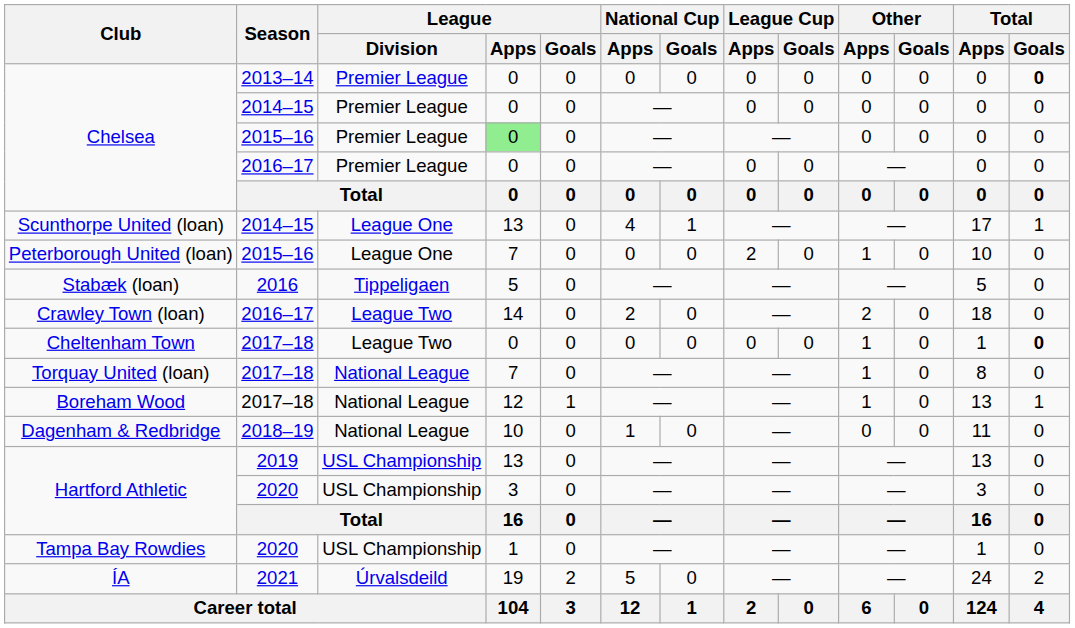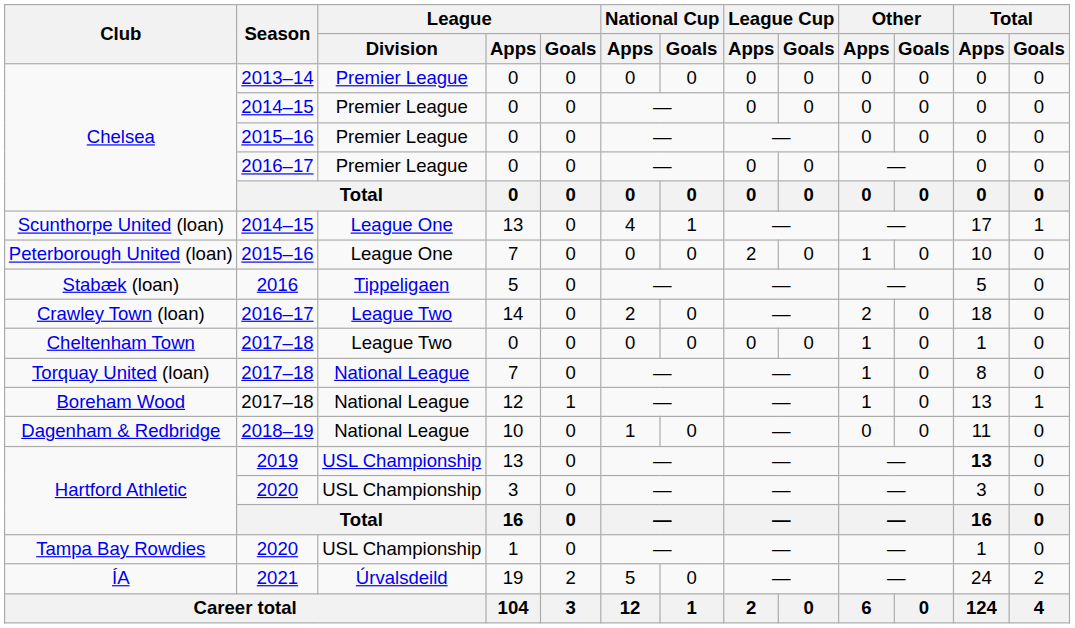(1039, 78) bold -> (1039, 78) normal
(513, 136) lightgreen background -> (513, 136) no background
(1039, 343) bold -> (1039, 343) normal
(981, 460) normal -> (981, 460) bold
